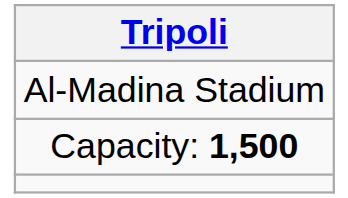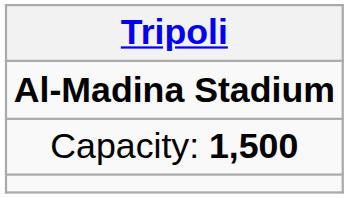(174, 89) normal -> (174, 89) bold
